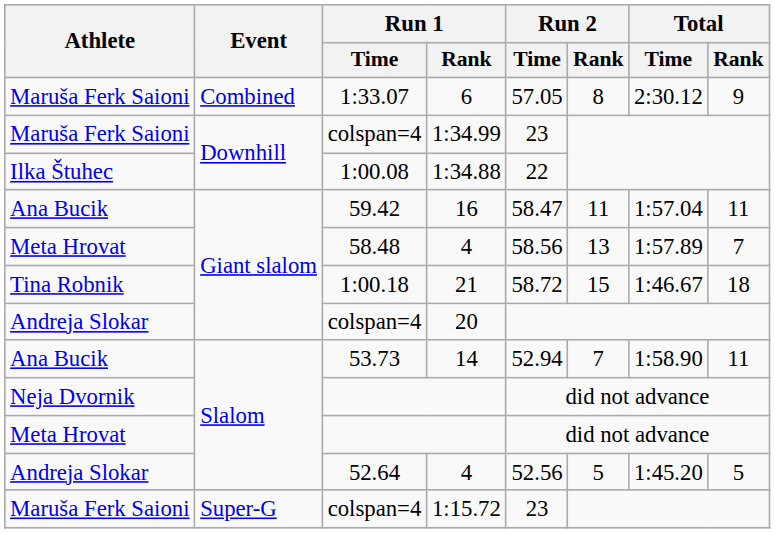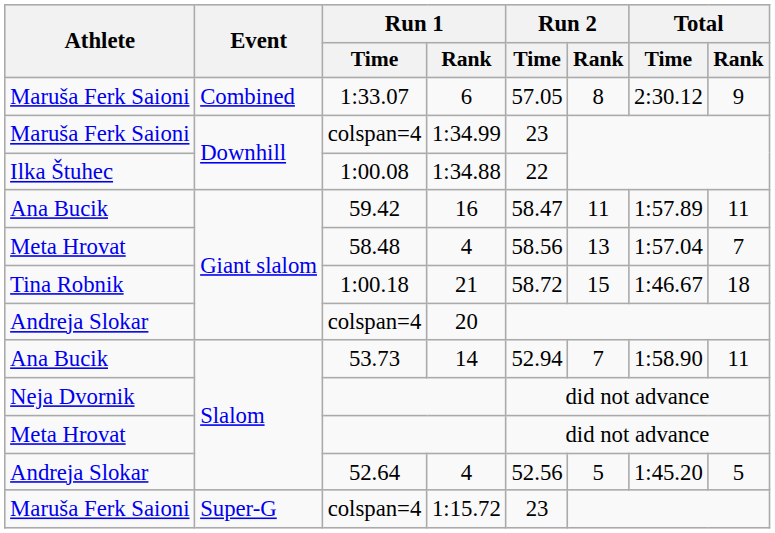(668, 209) 1:57.04 -> (668, 209) 1:57.89
(668, 246) 1:57.89 -> (668, 246) 1:57.04
